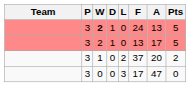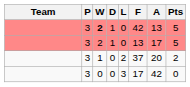(138, 27) 24 -> (138, 27) 42
(157, 74) 47 -> (157, 74) 42
